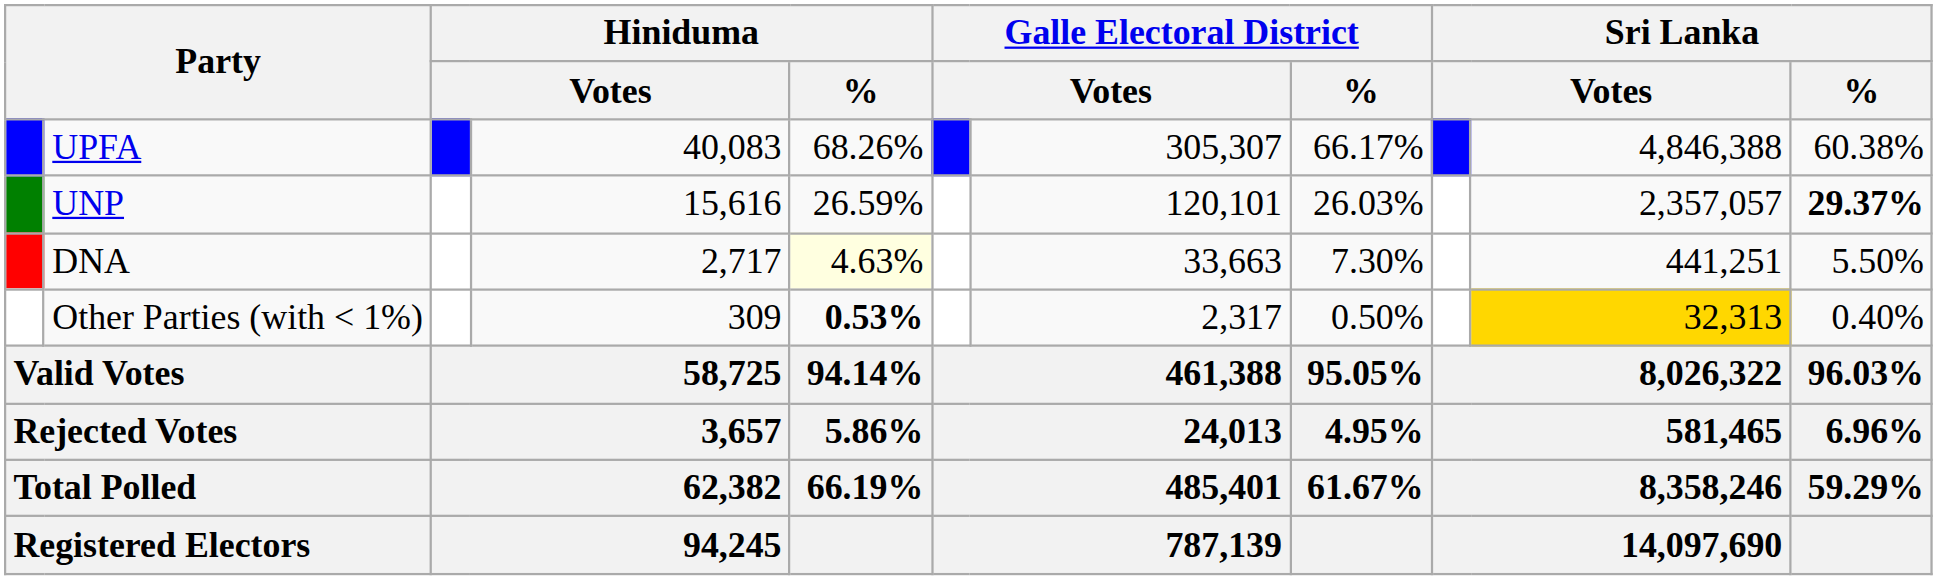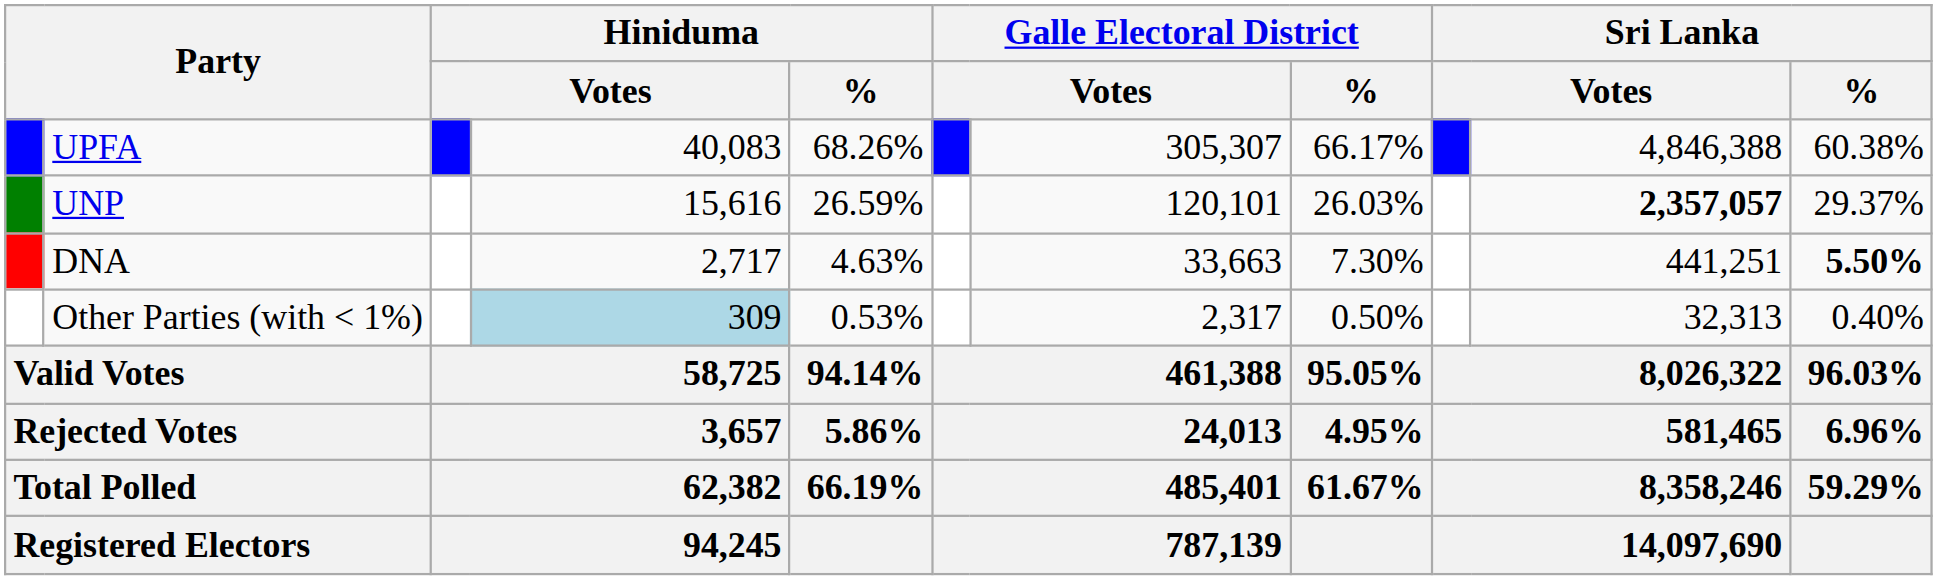(1711, 203) normal -> (1711, 203) bold
(1866, 203) bold -> (1869, 203) normal
(877, 260) lightyellow background -> (877, 260) no background
(1878, 260) normal -> (1875, 260) bold
(755, 317) no background -> (755, 317) lightblue background
(874, 317) bold -> (877, 317) normal
(1733, 317) gold background -> (1733, 317) no background
